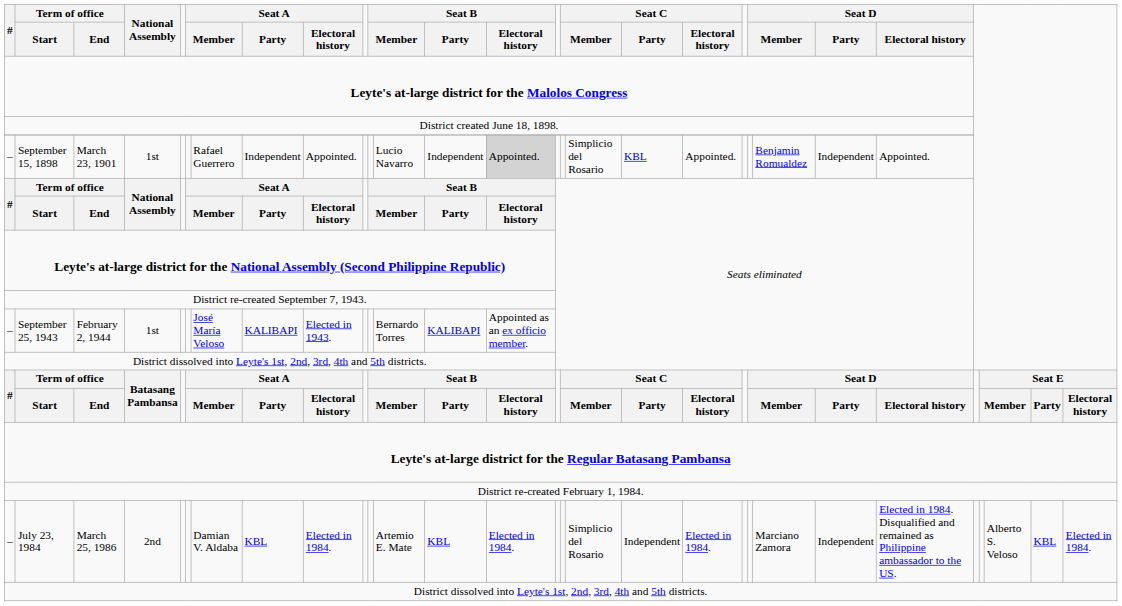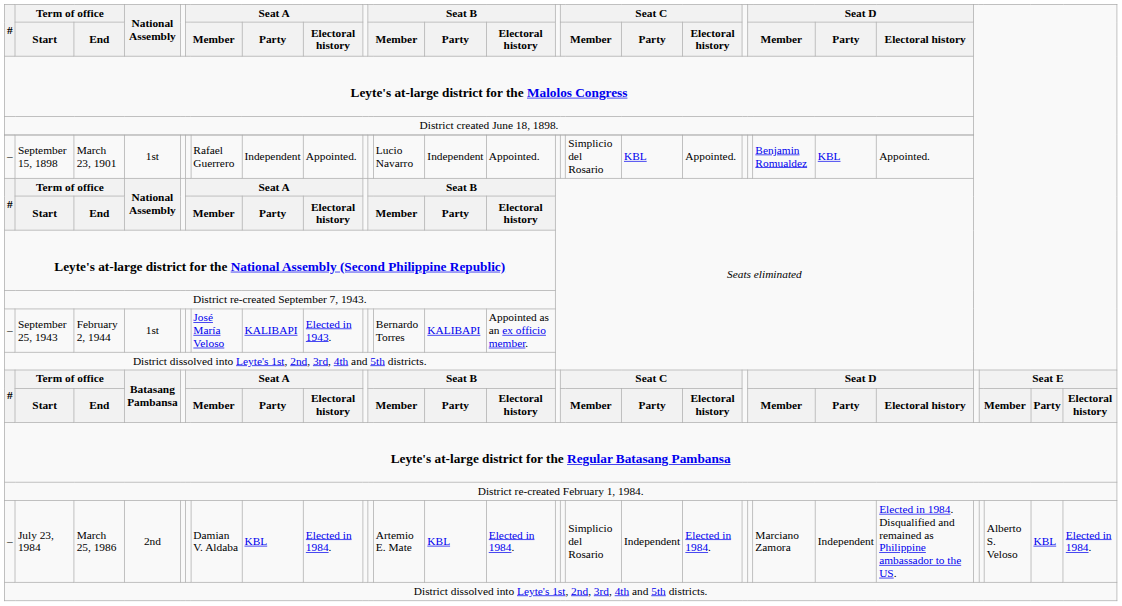(514, 156) lightgrey background -> (514, 156) no background
(846, 156) Independent -> (829, 156) KBL
